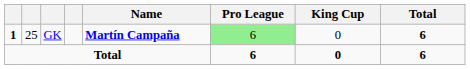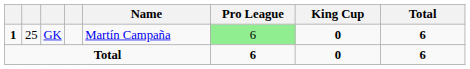(132, 34) bold -> (128, 34) normal
(338, 34) normal -> (338, 34) bold
